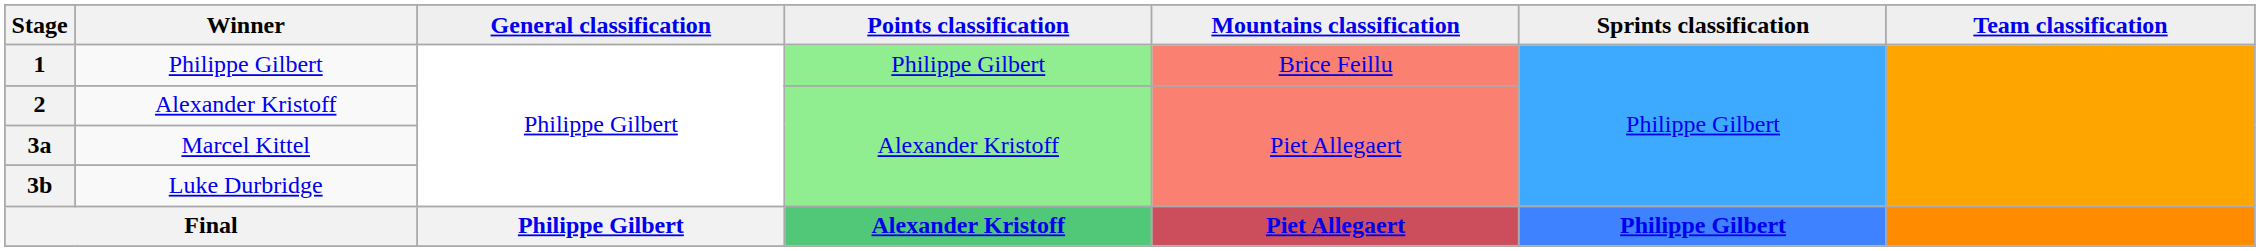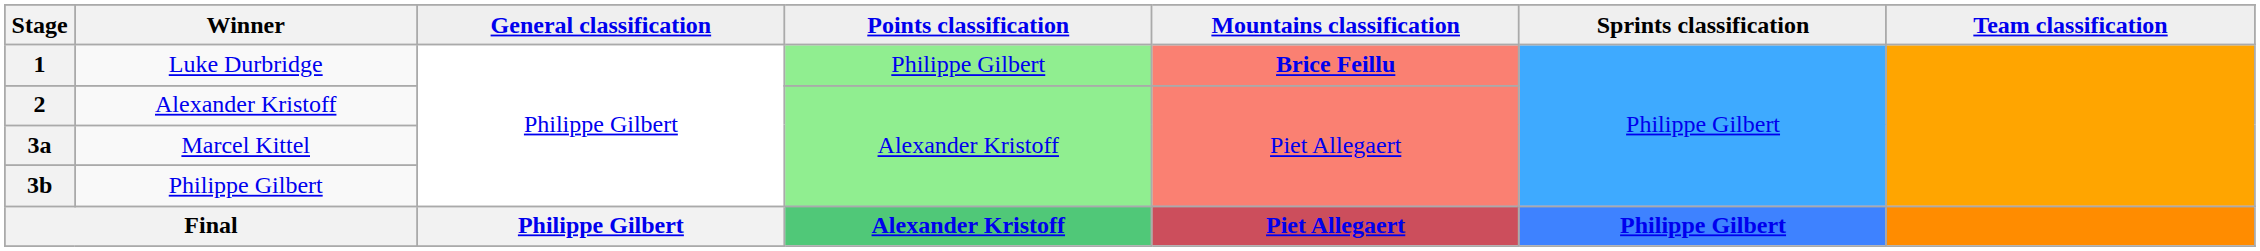(246, 65) Philippe Gilbert -> (246, 65) Luke Durbridge
(1336, 65) normal -> (1336, 65) bold
(246, 185) Luke Durbridge -> (246, 185) Philippe Gilbert
